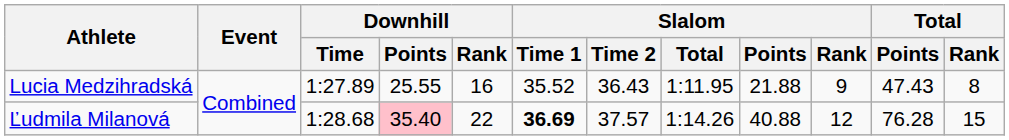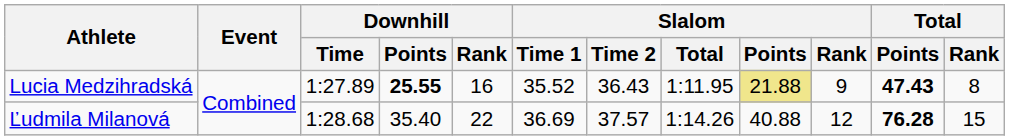(415, 86) normal -> (415, 86) bold
(775, 86) no background -> (775, 86) khaki background
(908, 86) normal -> (908, 86) bold
(415, 119) pink background -> (415, 119) no background
(549, 119) bold -> (549, 119) normal
(908, 119) normal -> (908, 119) bold
